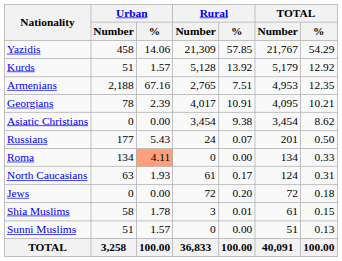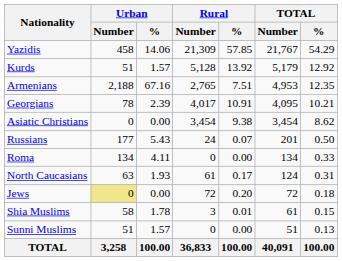(160, 157) lightsalmon background -> (160, 157) no background
(131, 193) no background -> (131, 193) khaki background
